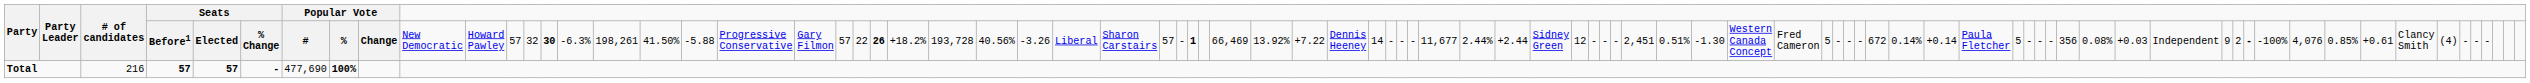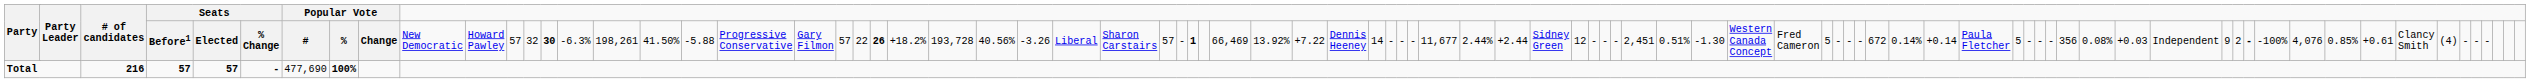(135, 69) normal -> (135, 69) bold
